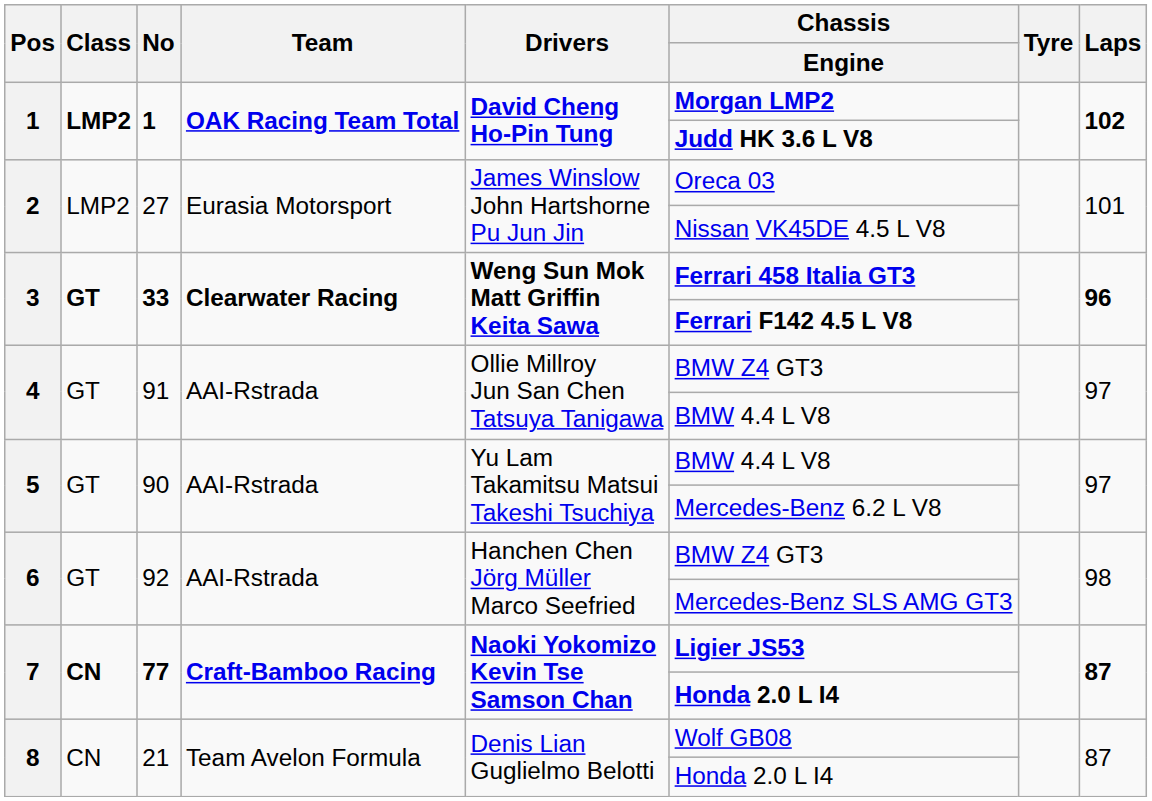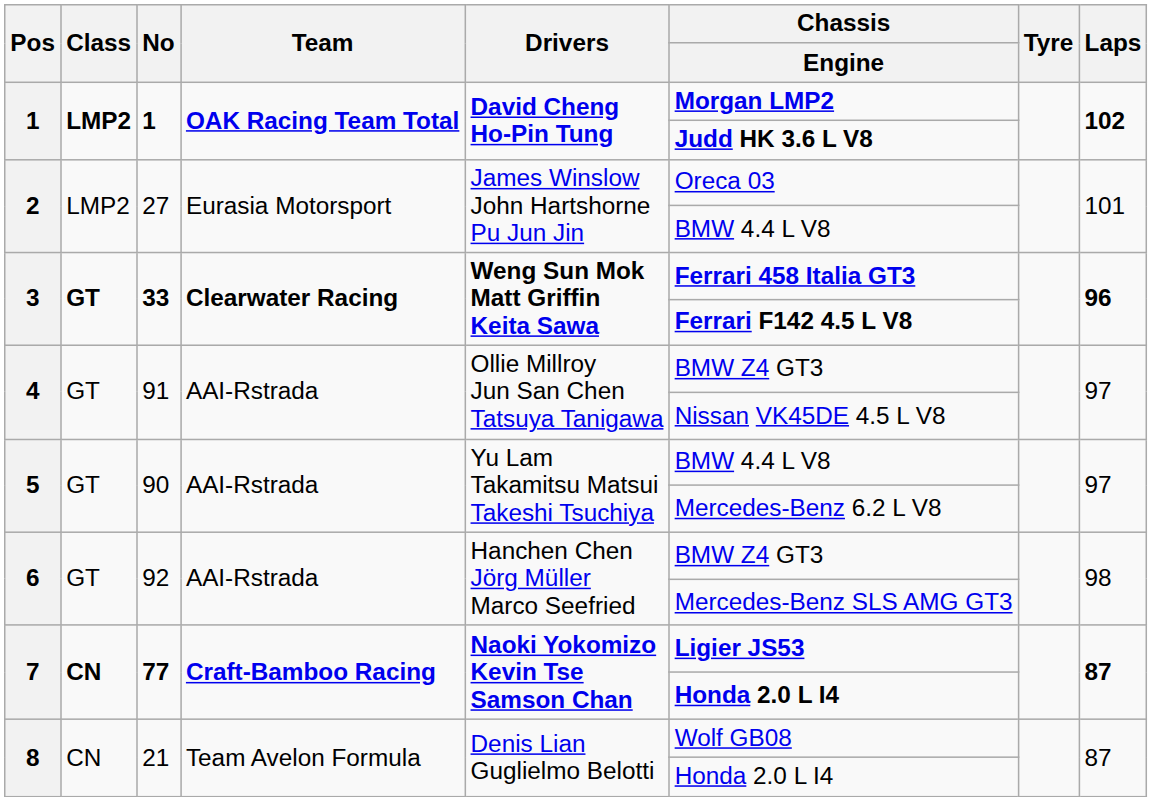(810, 228) Nissan VK45DE 4.5 L V8 -> (753, 228) BMW 4.4 L V8
(753, 415) BMW 4.4 L V8 -> (810, 415) Nissan VK45DE 4.5 L V8
